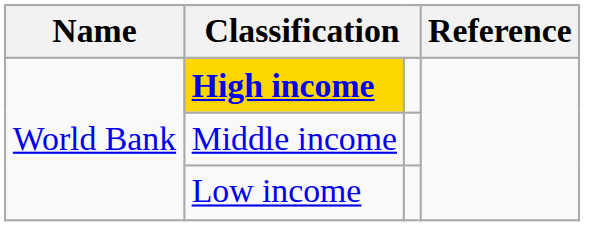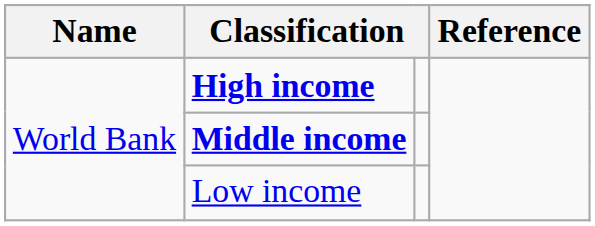(283, 84) gold background -> (283, 84) no background
(294, 138) normal -> (299, 138) bold
